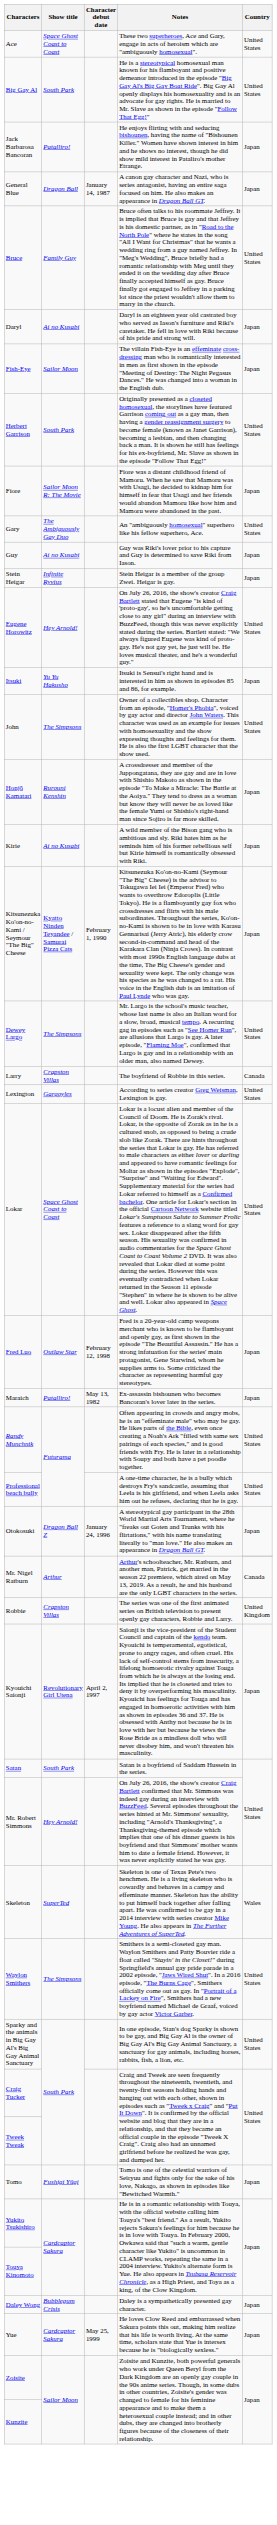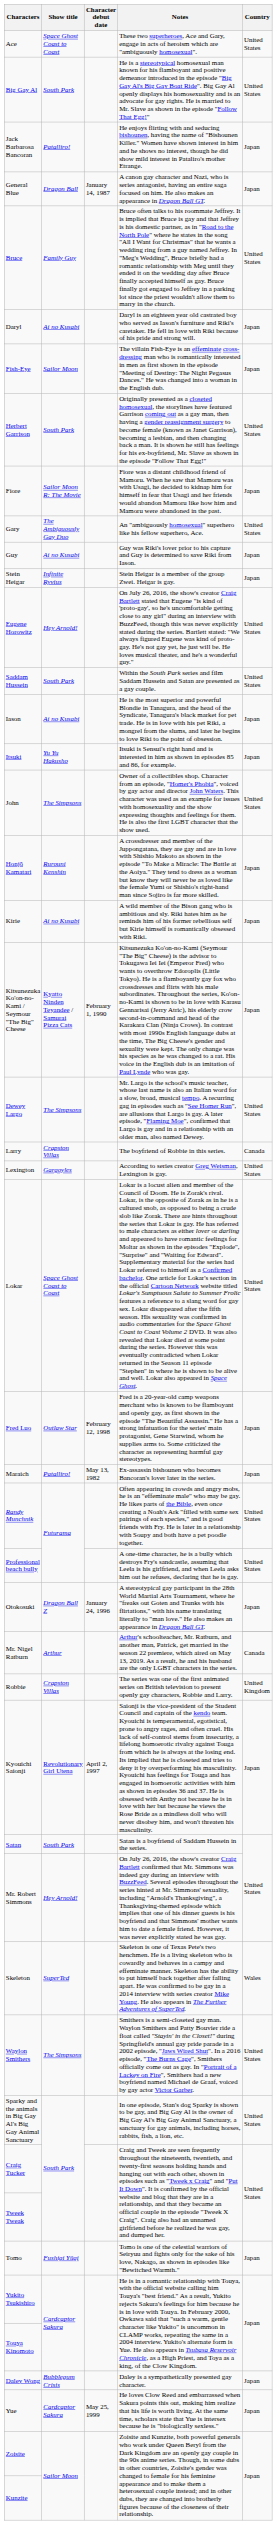+ row: (17, 681)
+ row: (13, 719)
